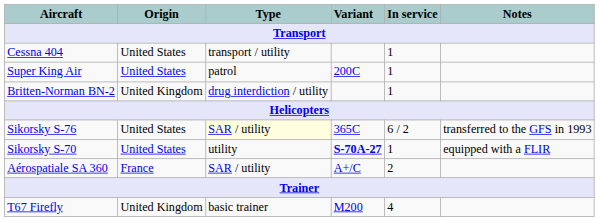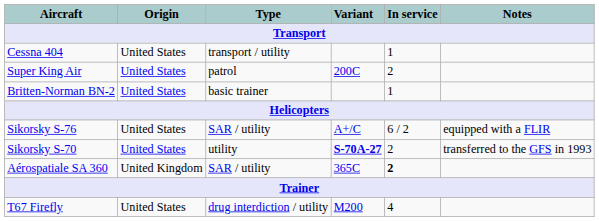(390, 71) 1 -> (390, 71) 2
(162, 91) United Kingdom -> (153, 91) United States
(268, 91) drug interdiction / utility -> (238, 91) basic trainer
(239, 129) lightyellow background -> (239, 129) no background
(347, 129) 365C -> (347, 129) A+/C
(517, 129) transferred to the GFS in 1993 -> (497, 129) equipped with a FLIR
(390, 149) 1 -> (390, 149) 2
(497, 149) equipped with a FLIR -> (517, 149) transferred to the GFS in 1993
(137, 168) France -> (162, 168) United Kingdom
(347, 168) A+/C -> (347, 168) 365C
(390, 168) normal -> (390, 168) bold
(162, 206) United Kingdom -> (153, 206) United States
(238, 206) basic trainer -> (268, 206) drug interdiction / utility
